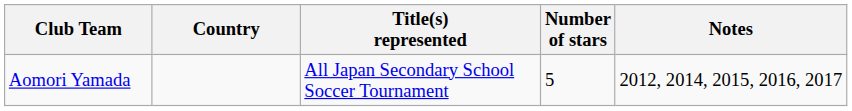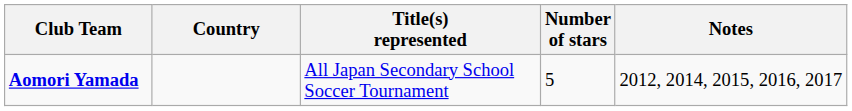(70, 79) normal -> (74, 79) bold
